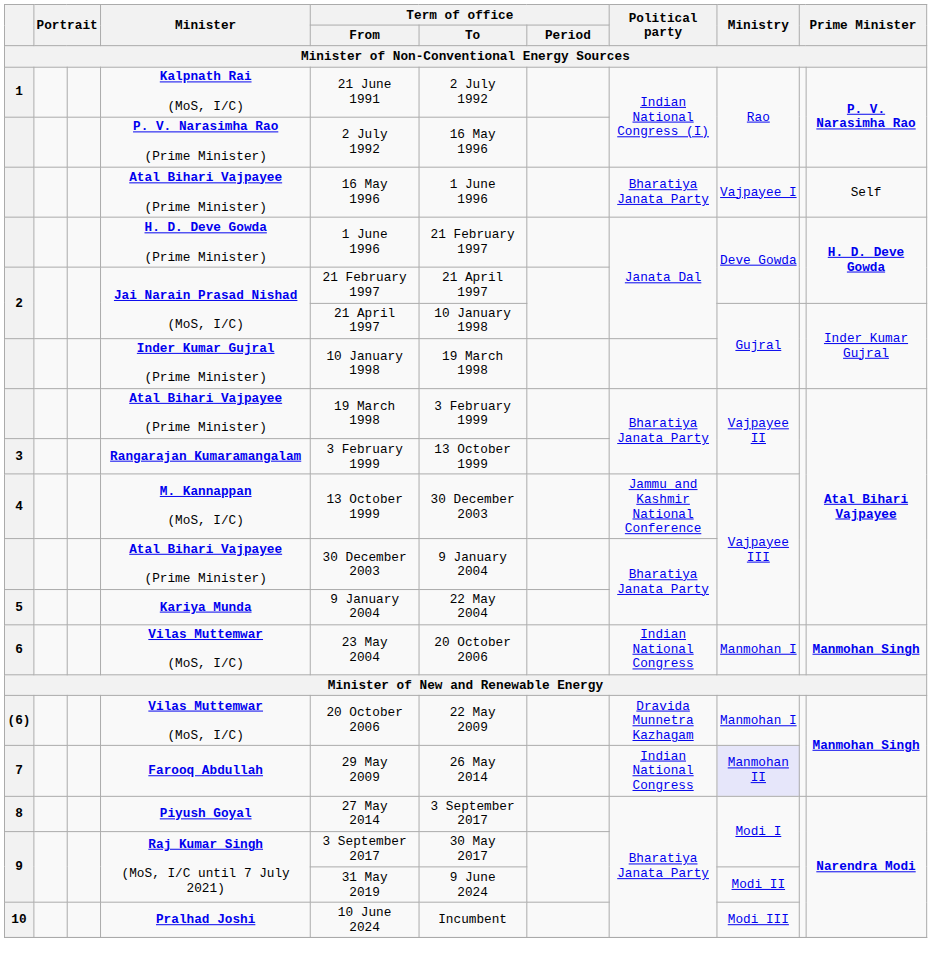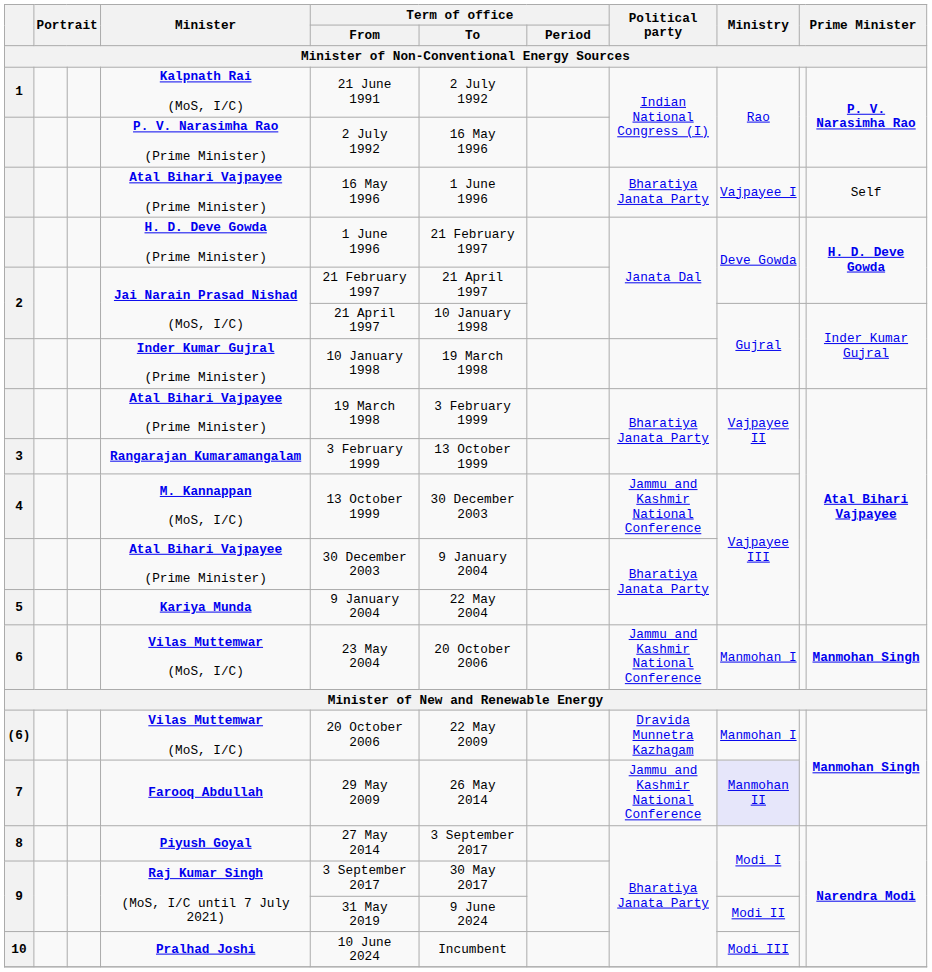(663, 650) Indian National Congress -> (663, 657) Jammu and Kashmir National Conference
(663, 771) Indian National Congress -> (663, 793) Jammu and Kashmir National Conference
